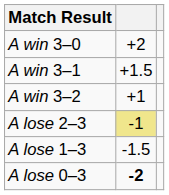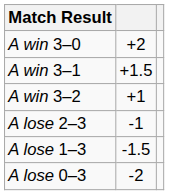(136, 123) khaki background -> (136, 123) no background
(136, 176) bold -> (136, 176) normal
